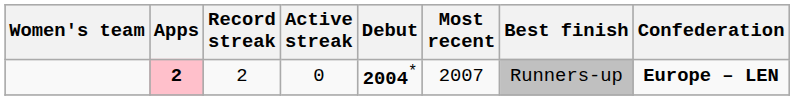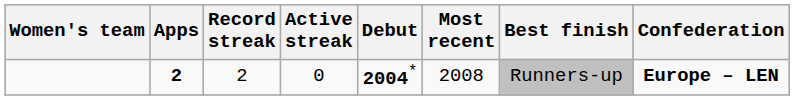(176, 77) pink background -> (176, 77) no background
(461, 77) 2007 -> (461, 77) 2008
